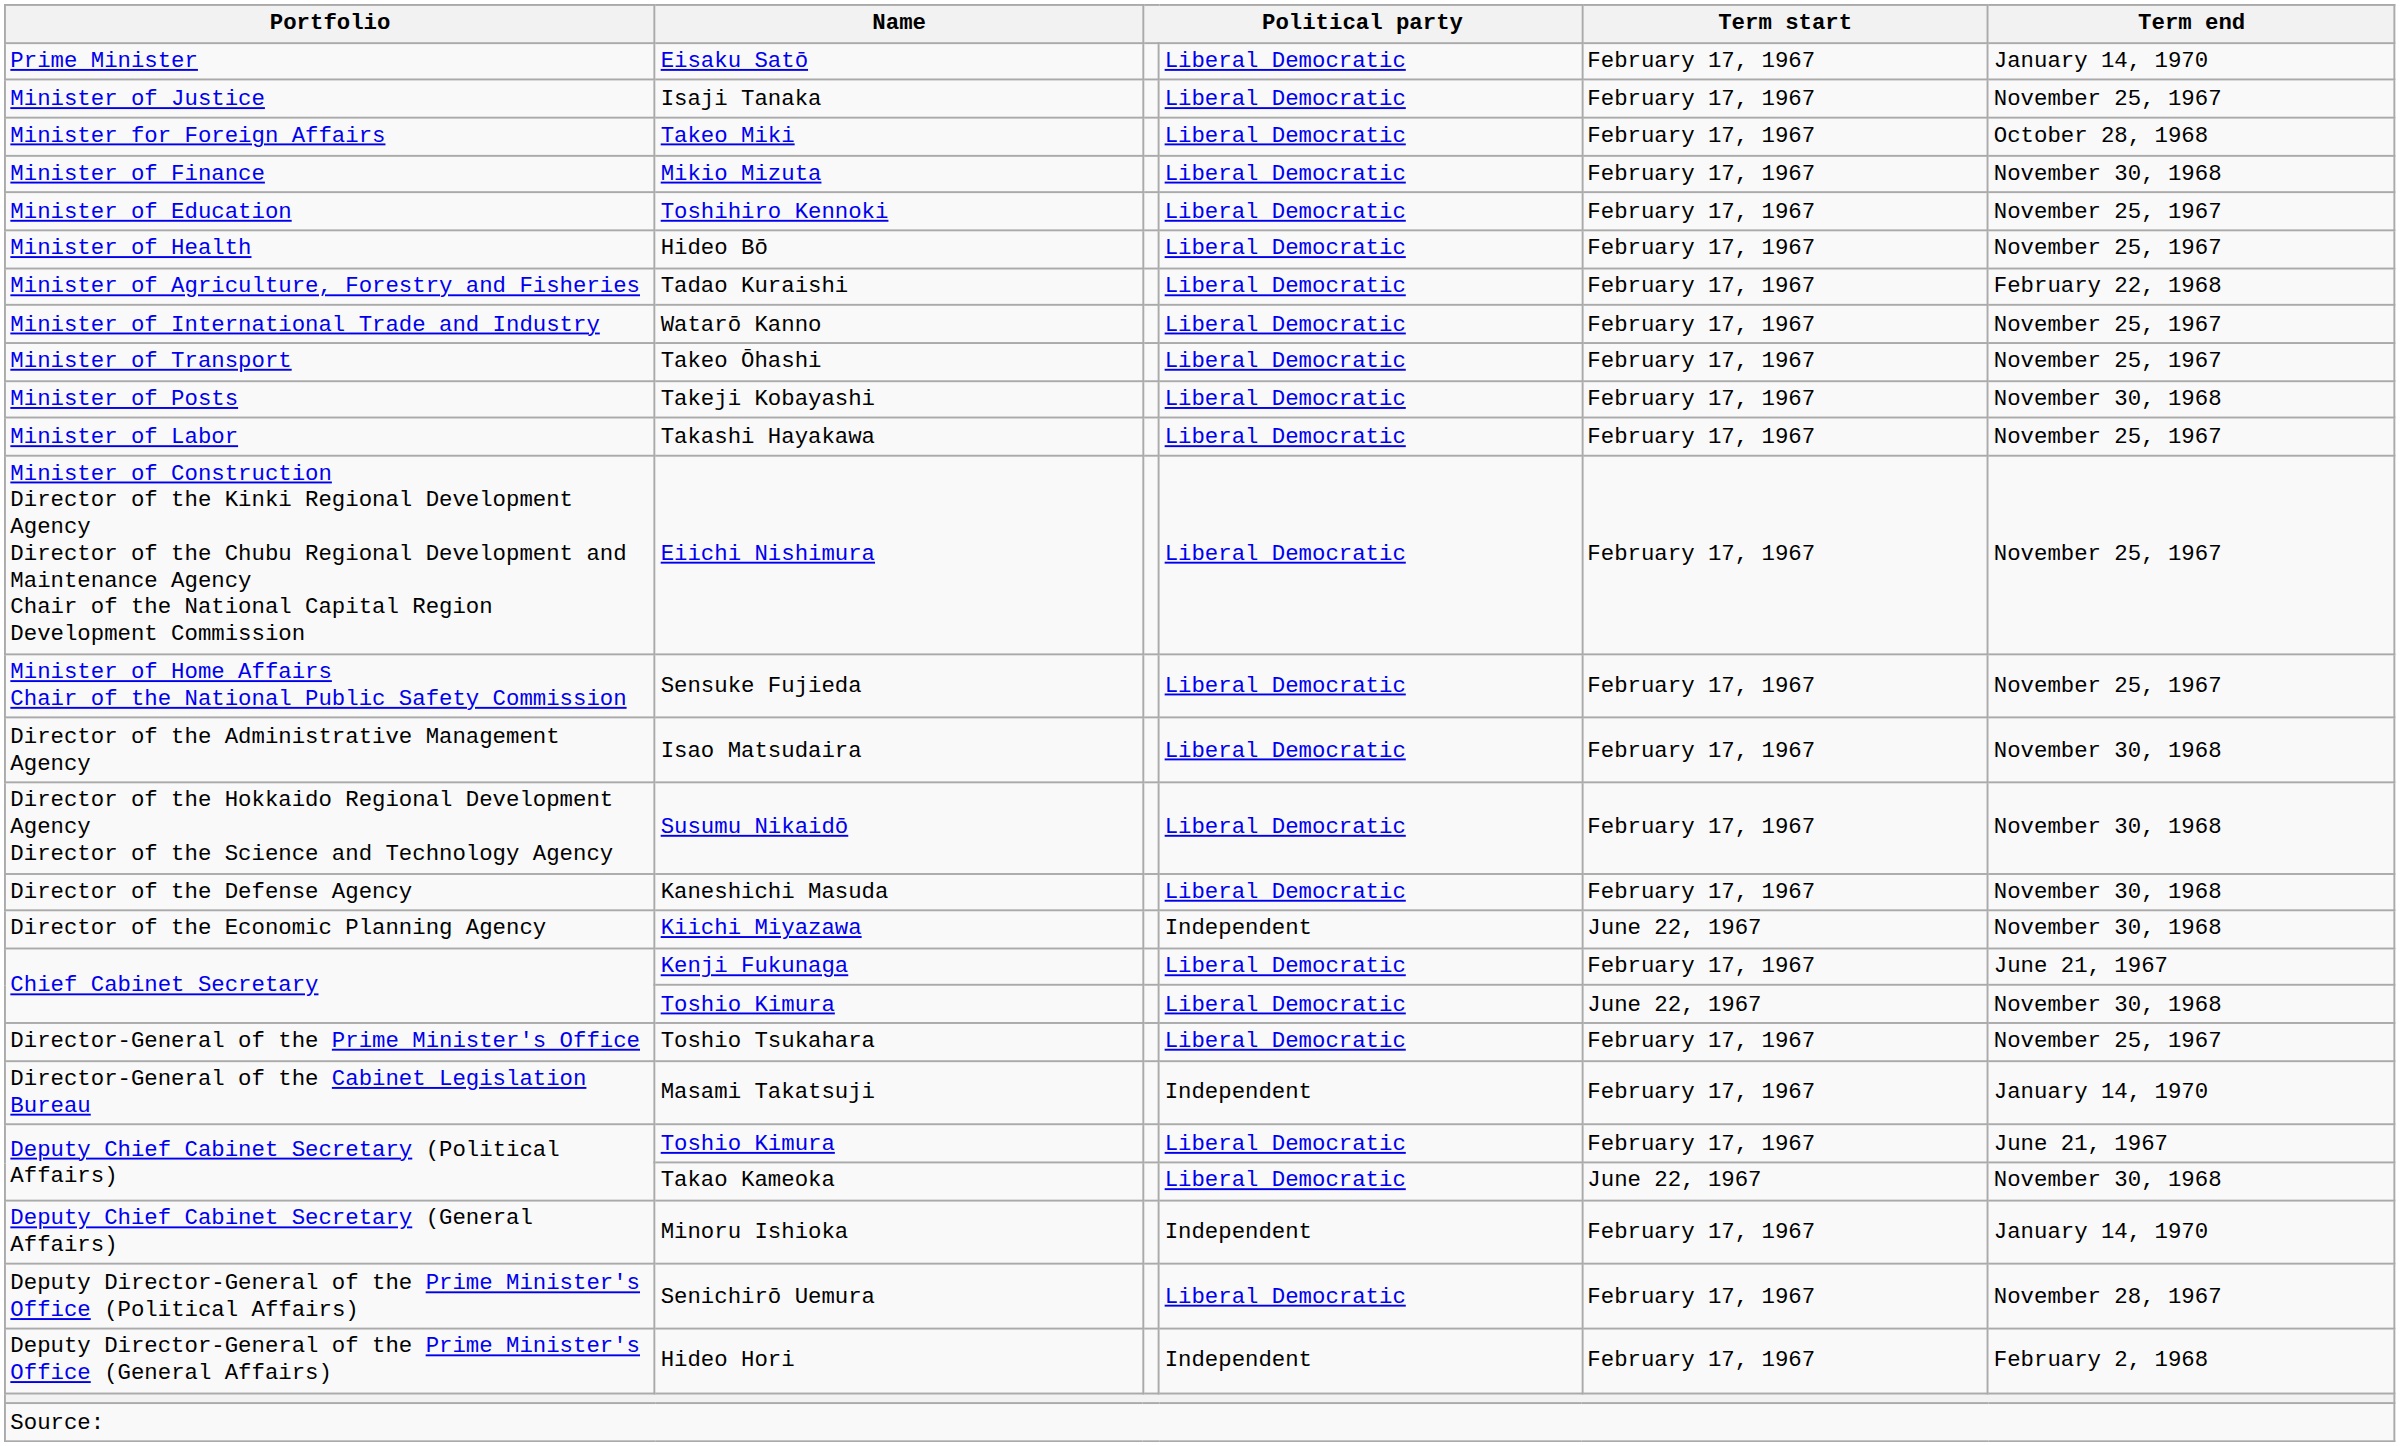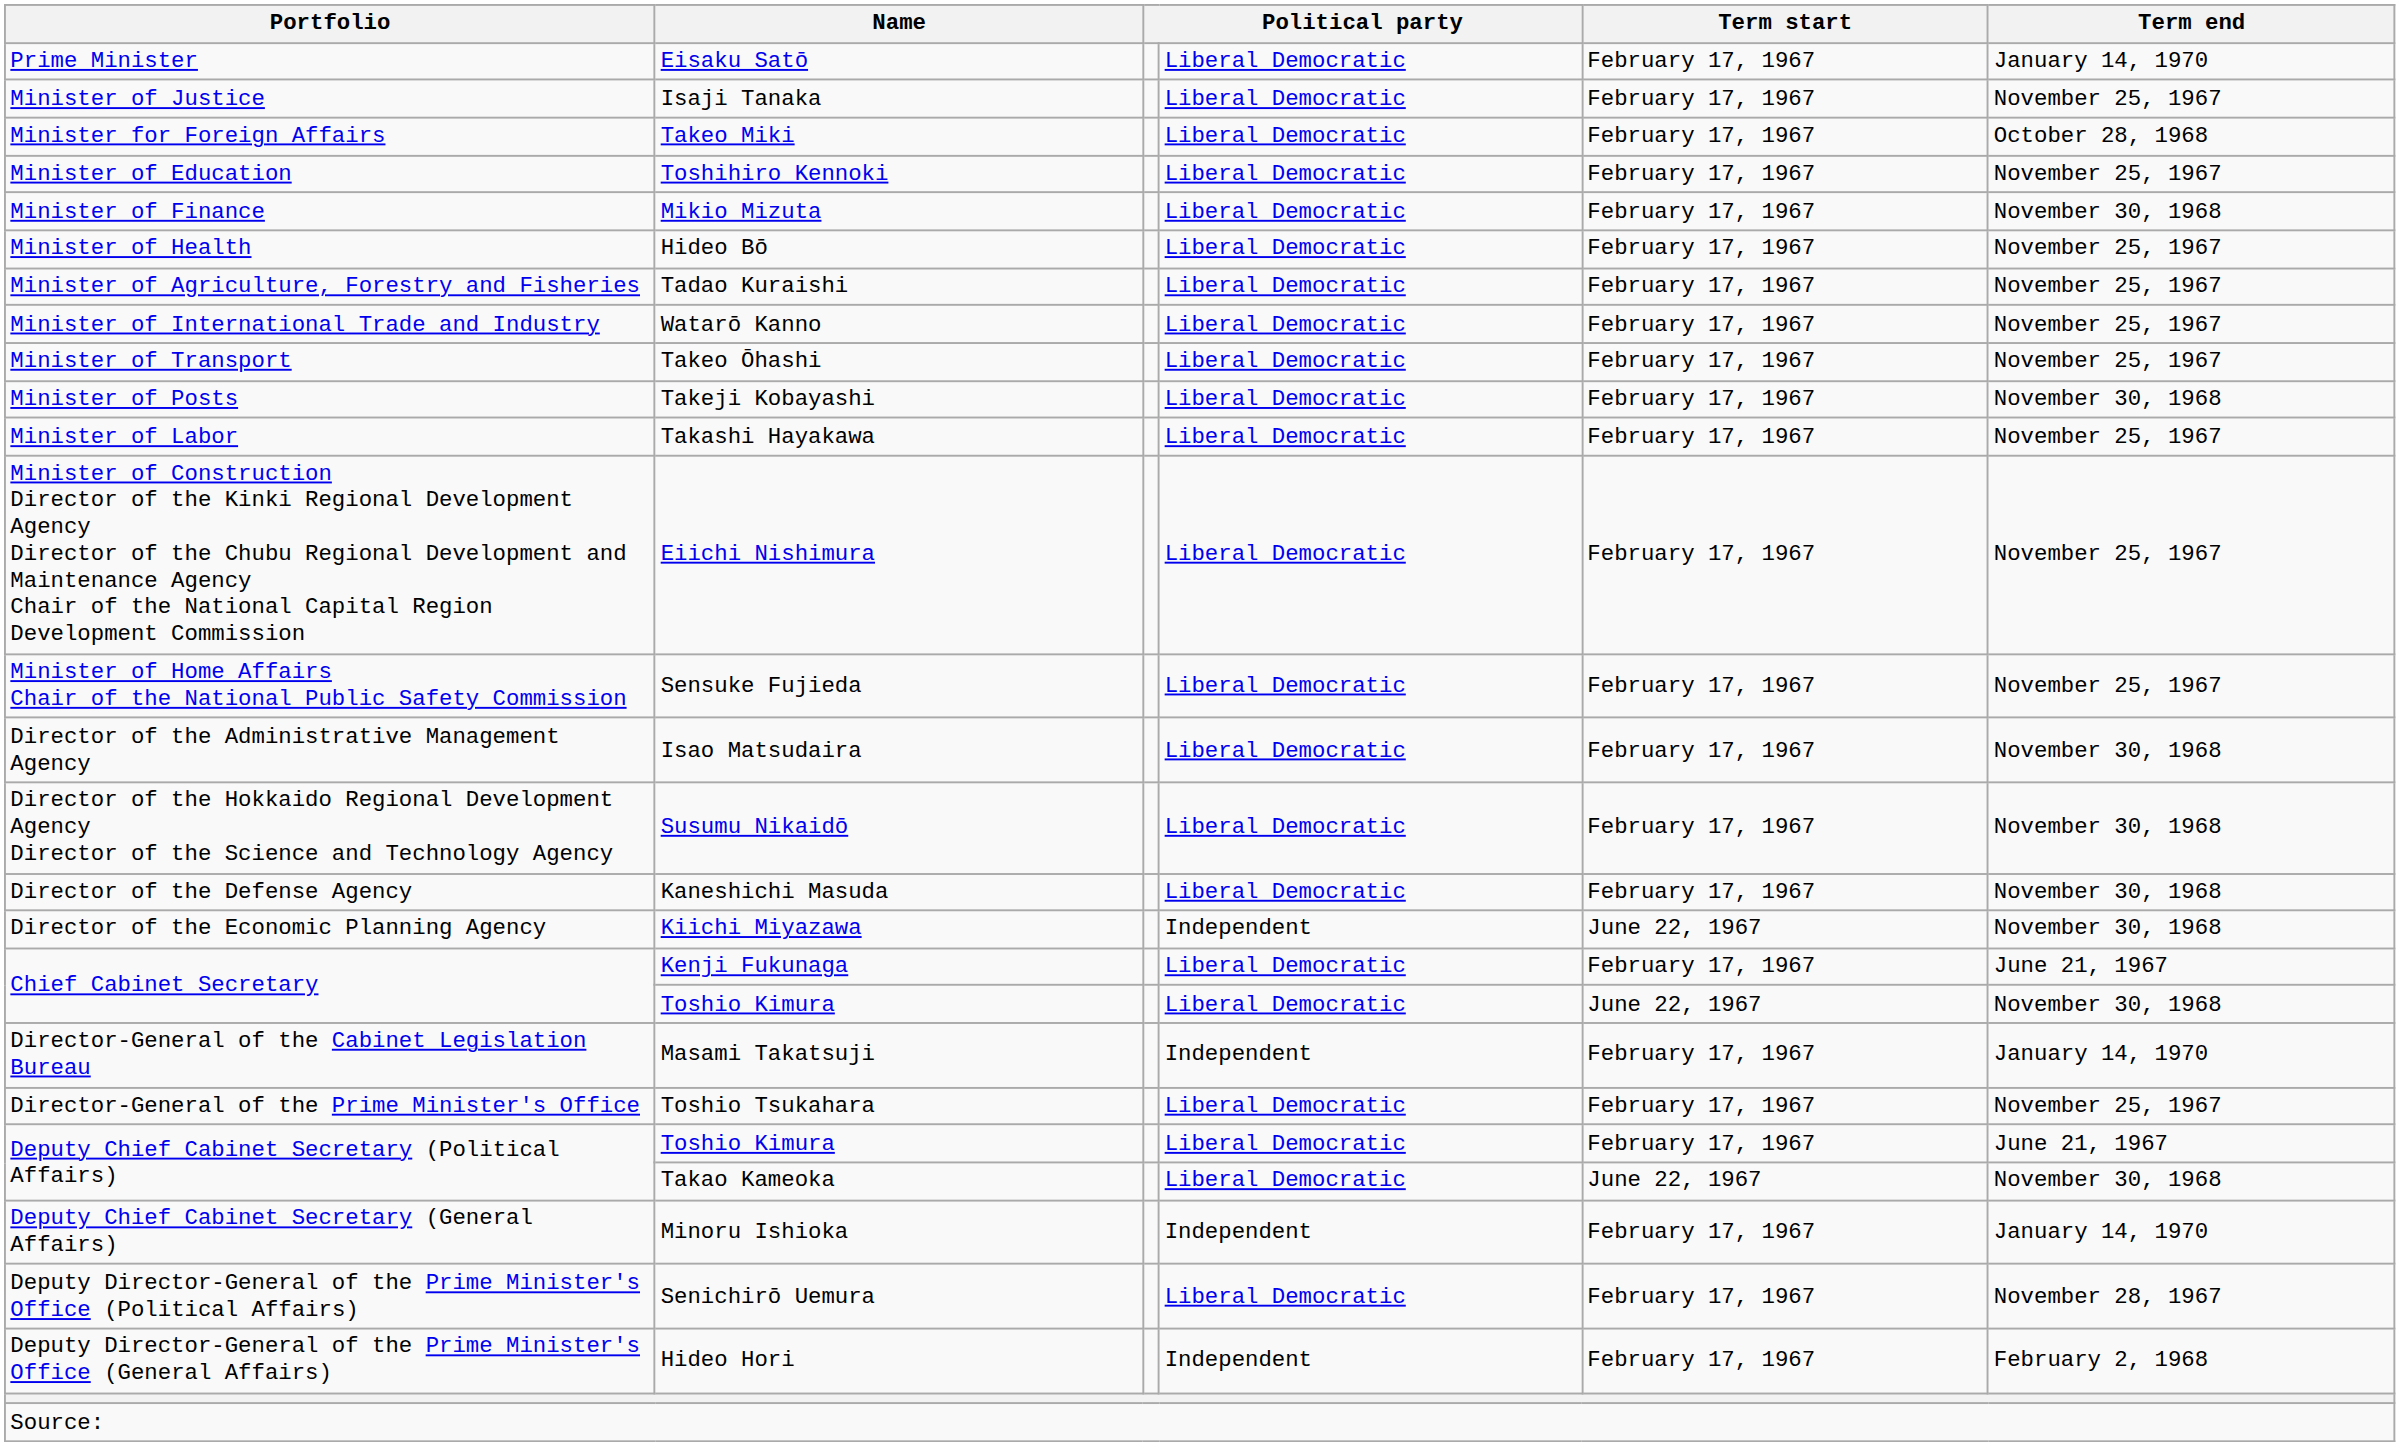rows swapped: (138, 174) <-> (151, 211)
(2108, 286) February 22, 1968 -> (2108, 286) November 25, 1967
rows swapped: (325, 1042) <-> (298, 1093)
